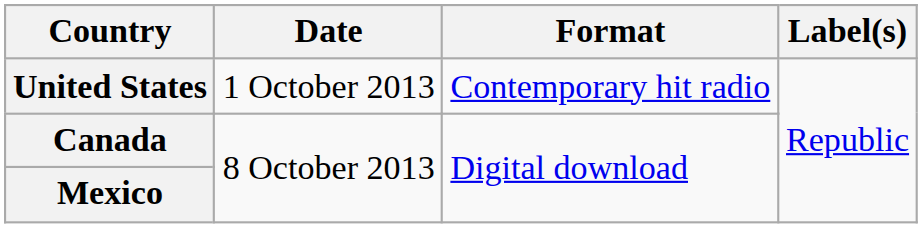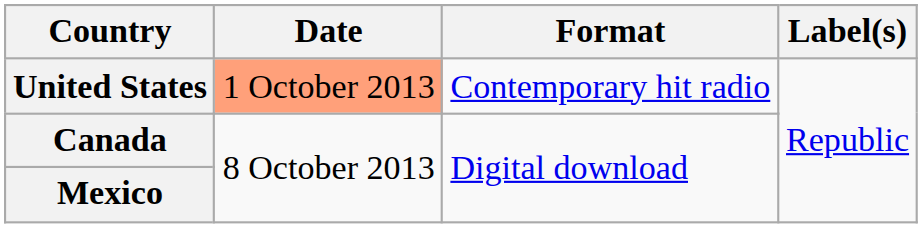(329, 85) no background -> (329, 85) lightsalmon background
